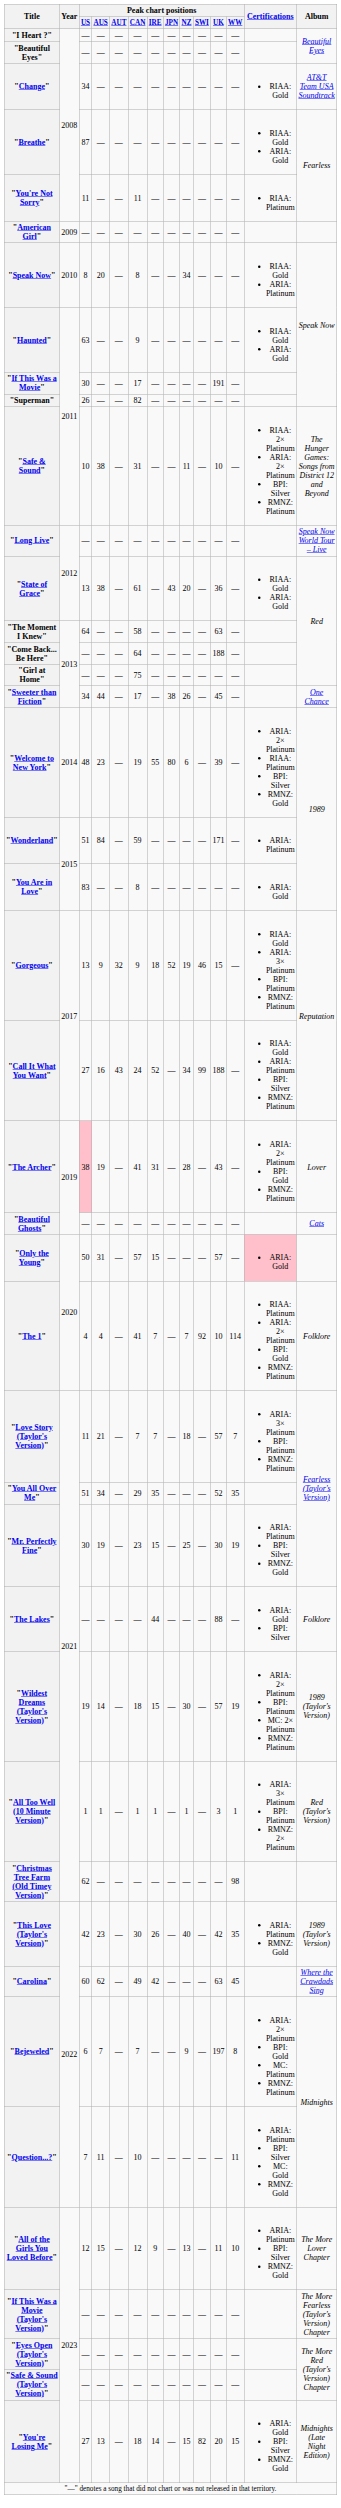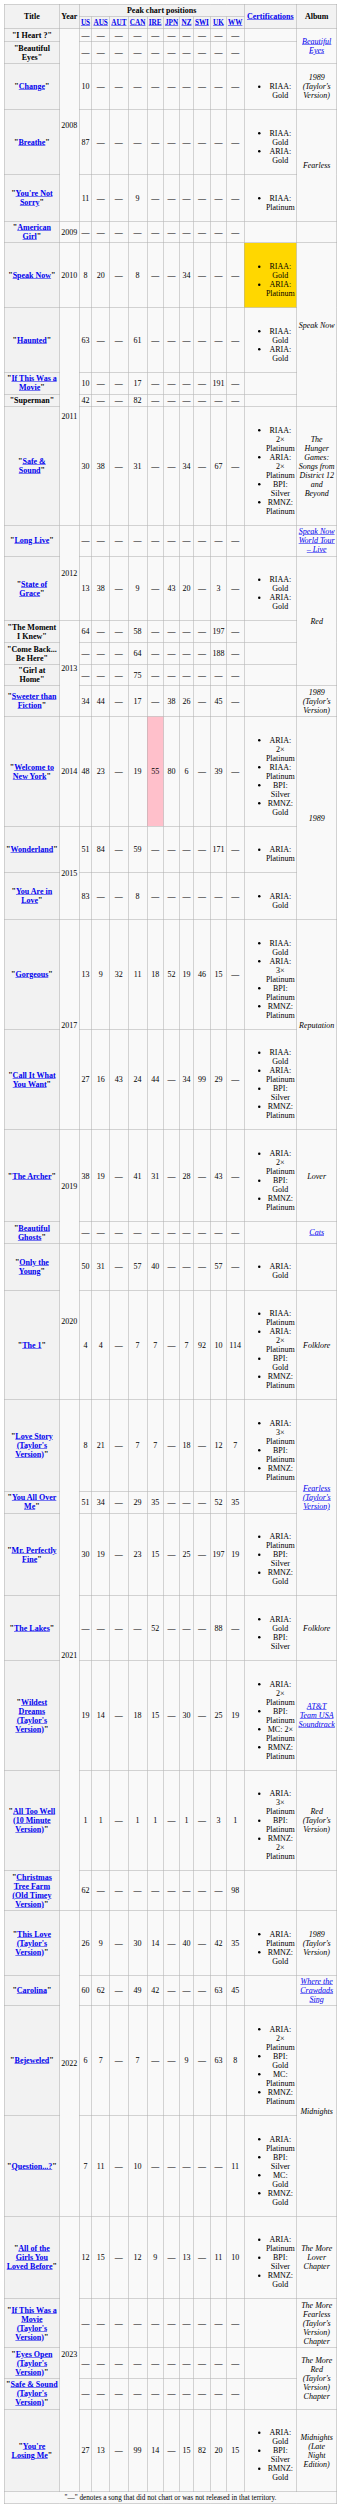(85, 86) 34 -> (85, 86) 10
(317, 86) AT&T Team USA Soundtrack -> (317, 86) 1989 (Taylor's Version)
(138, 198) 11 -> (138, 198) 9
(270, 280) no background -> (270, 280) gold background
(138, 340) 9 -> (138, 340) 61
(85, 383) 30 -> (85, 383) 10
(85, 400) 26 -> (85, 400) 42
(85, 466) 10 -> (85, 466) 30
(187, 466) 11 -> (187, 466) 34
(218, 466) 10 -> (218, 466) 67
(138, 588) 61 -> (138, 588) 9
(218, 588) 36 -> (218, 588) 3
(218, 631) 63 -> (218, 631) 197
(317, 696) One Chance -> (317, 701) 1989 (Taylor's Version)
(155, 762) no background -> (155, 771) pink background
(138, 965) 9 -> (138, 974) 11
(155, 1070) 52 -> (155, 1079) 44
(218, 1070) 188 -> (218, 1079) 29
(85, 1167) pink background -> (85, 1176) no background
(155, 1257) 15 -> (155, 1266) 40
(270, 1262) pink background -> (270, 1271) no background
(138, 1336) 41 -> (138, 1345) 7
(85, 1436) 11 -> (85, 1445) 8
(218, 1436) 57 -> (218, 1445) 12
(218, 1545) 30 -> (218, 1554) 197
(155, 1619) 44 -> (155, 1628) 52
(218, 1706) 57 -> (218, 1715) 25
(317, 1706) 1989 (Taylor's Version) -> (317, 1715) AT&T Team USA Soundtrack
(85, 1934) 42 -> (85, 1943) 26
(101, 1934) 23 -> (101, 1943) 9
(155, 1934) 26 -> (155, 1943) 14
(218, 2051) 197 -> (218, 2060) 63
(138, 2441) 18 -> (138, 2450) 99
